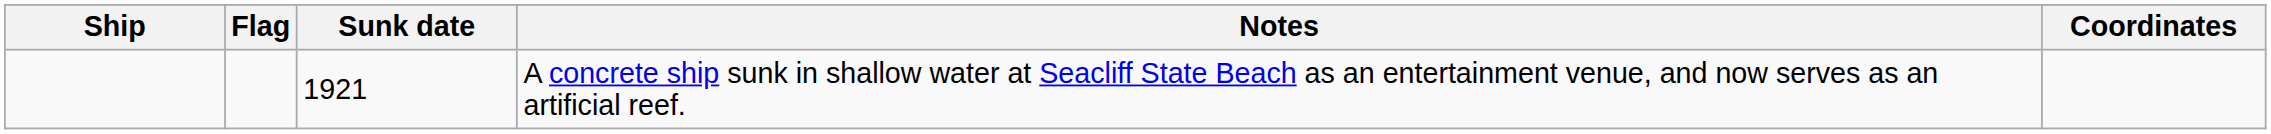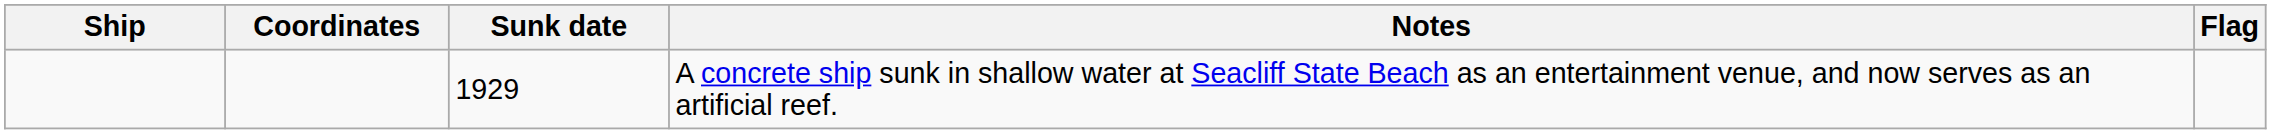columns swapped: (261, 27) <-> (2154, 27)
(335, 88) 1921 -> (487, 88) 1929
